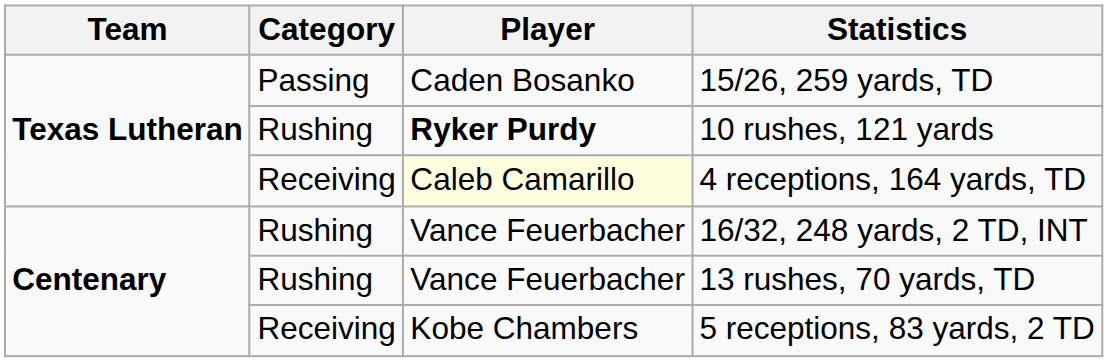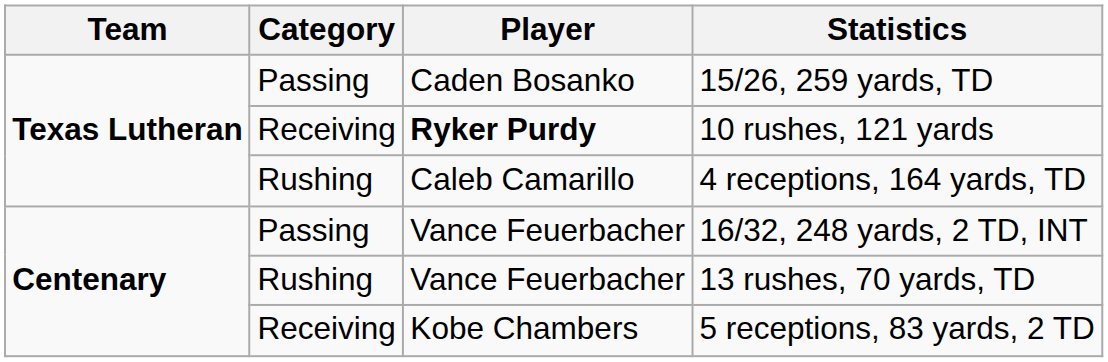(315, 129) Rushing -> (327, 129) Receiving
(327, 179) Receiving -> (315, 179) Rushing
(522, 179) lightyellow background -> (522, 179) no background
(315, 229) Rushing -> (313, 229) Passing
